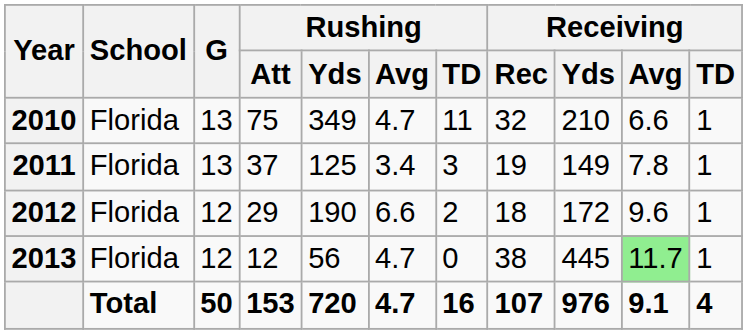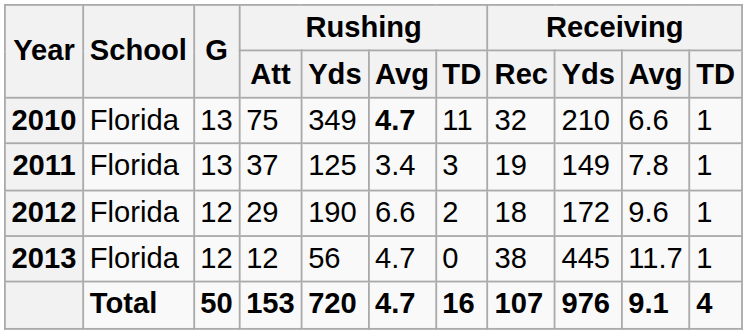(395, 119) normal -> (395, 119) bold
(656, 258) lightgreen background -> (656, 258) no background
